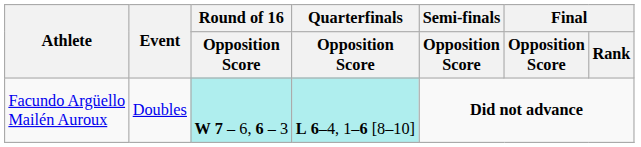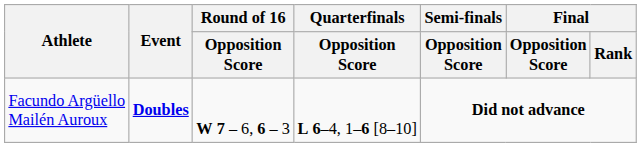(160, 110) normal -> (161, 110) bold
(241, 129) paleturquoise background -> (243, 129) no background
(355, 129) paleturquoise background -> (357, 129) no background
